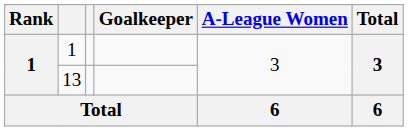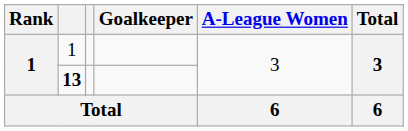(72, 79) normal -> (72, 79) bold
